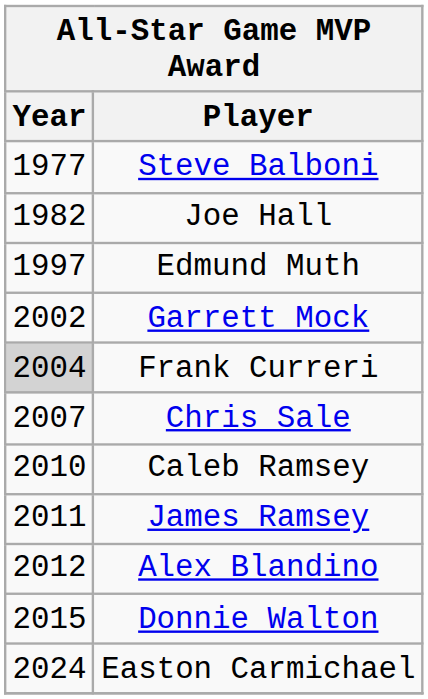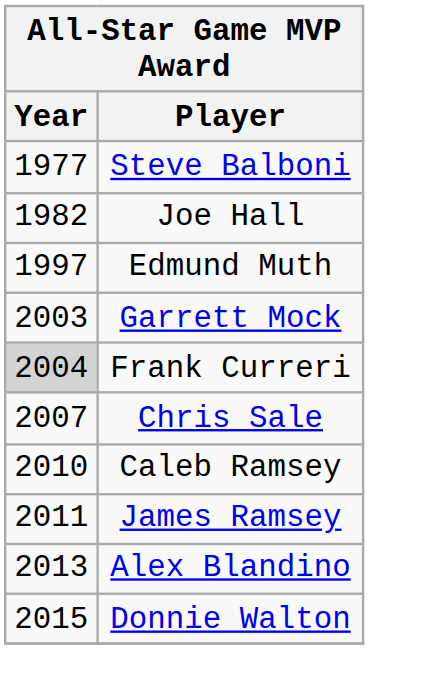(50, 318) 2002 -> (51, 318) 2003
(50, 569) 2012 -> (51, 569) 2013
- row: (258, 669)
